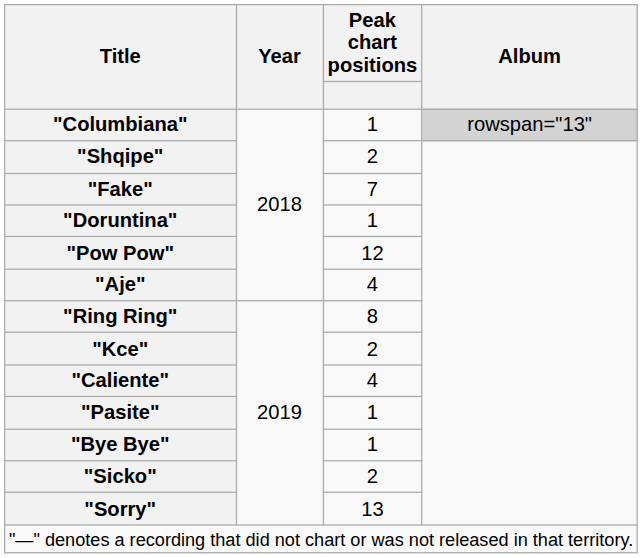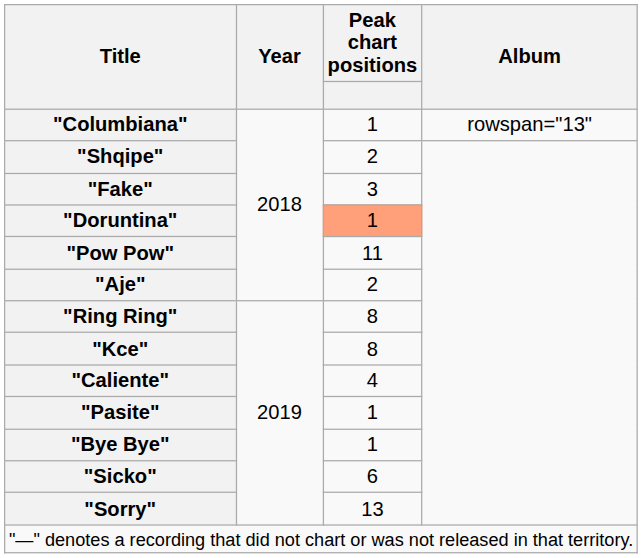(530, 124) lightgrey background -> (530, 124) no background
(372, 188) 7 -> (372, 188) 3
(372, 220) no background -> (372, 220) lightsalmon background
(372, 252) 12 -> (372, 252) 11
(372, 284) 4 -> (372, 284) 2
(372, 348) 2 -> (372, 348) 8
(372, 476) 2 -> (372, 476) 6
